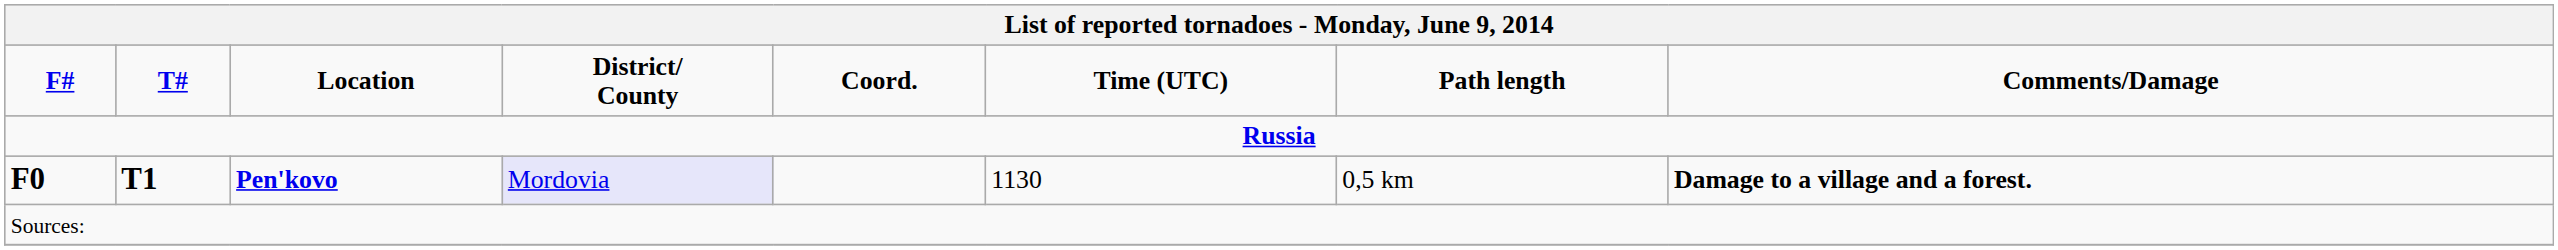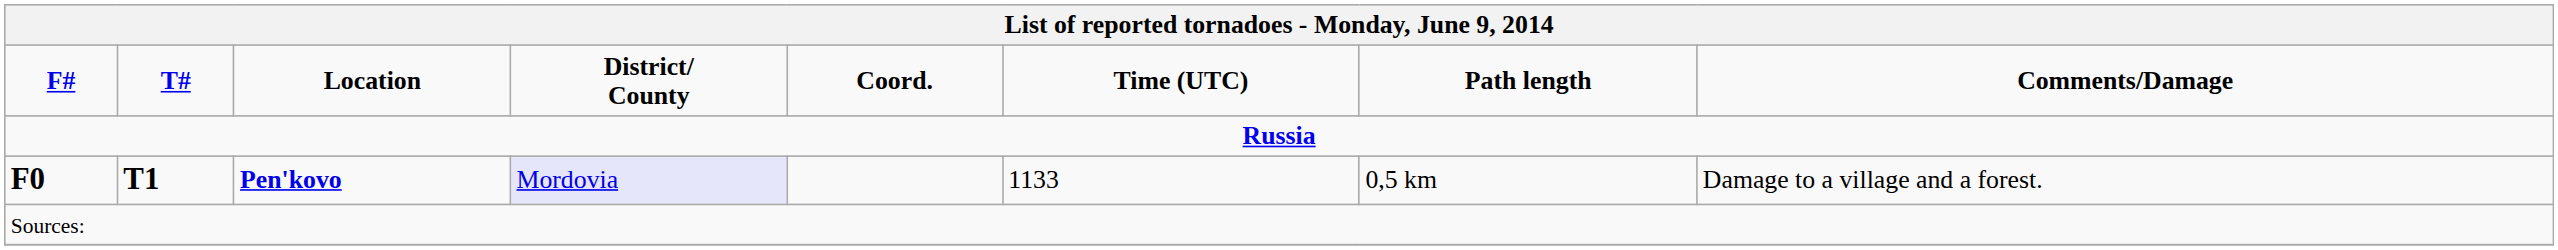(1017, 179) 1130 -> (1034, 179) 1133
(1853, 179) bold -> (1873, 179) normal
